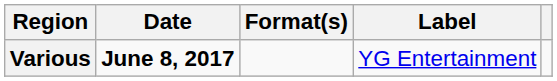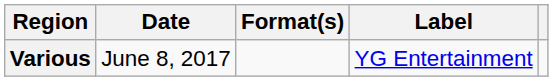(168, 57) bold -> (166, 57) normal
